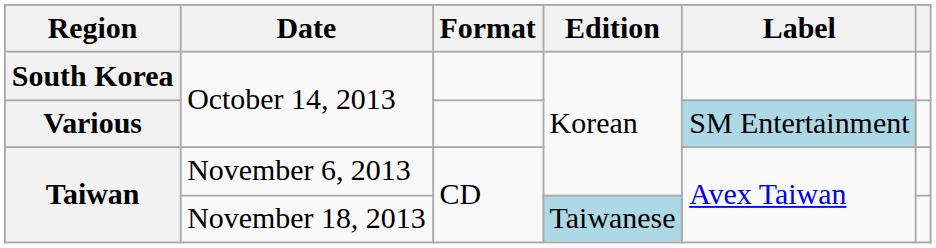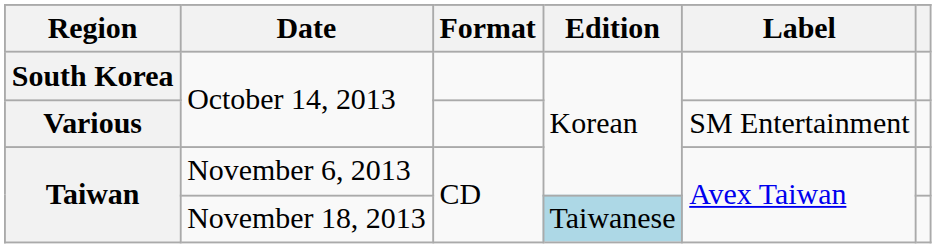(799, 123) lightblue background -> (799, 123) no background
